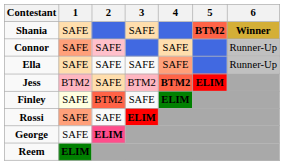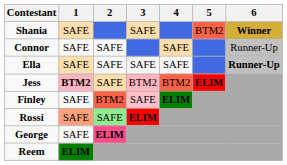(210, 30) bold -> (209, 30) normal
(75, 48) lightsalmon background -> (76, 48) no background
(109, 48) pink background -> (110, 48) no background
(175, 65) lightsalmon background -> (176, 65) no background
(253, 65) normal -> (254, 65) bold
(75, 82) normal -> (76, 82) bold
(175, 82) bold -> (176, 82) normal
(75, 100) lightyellow background -> (76, 100) no background
(142, 100) no background -> (143, 100) pink background
(109, 117) no background -> (110, 117) lightgreen background
